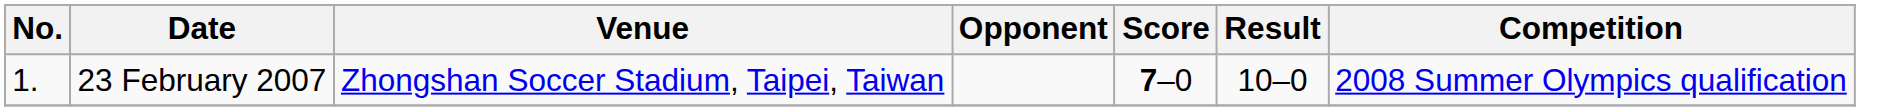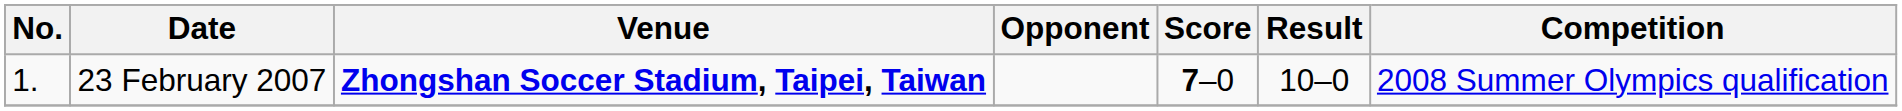(643, 79) normal -> (663, 79) bold
